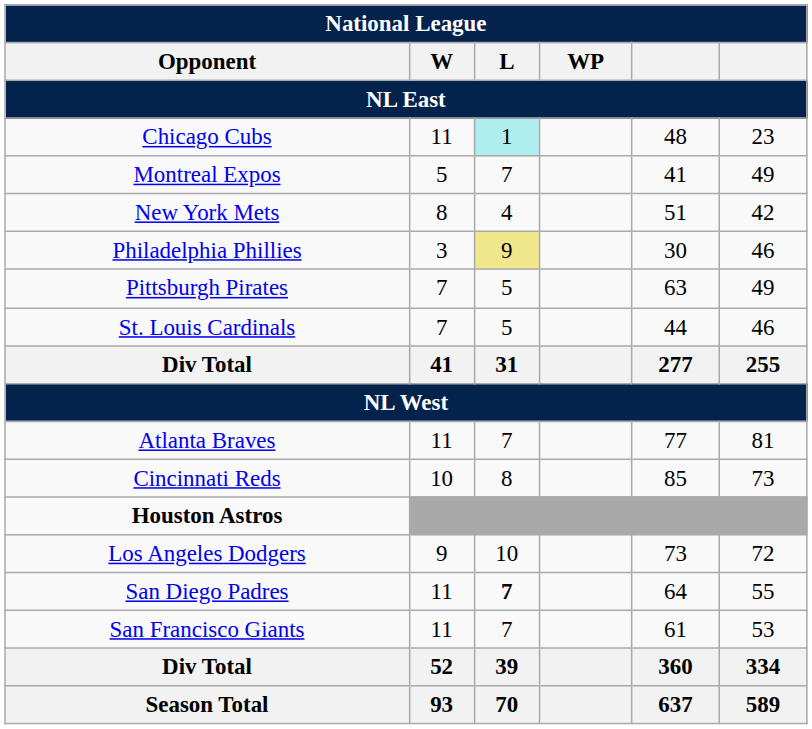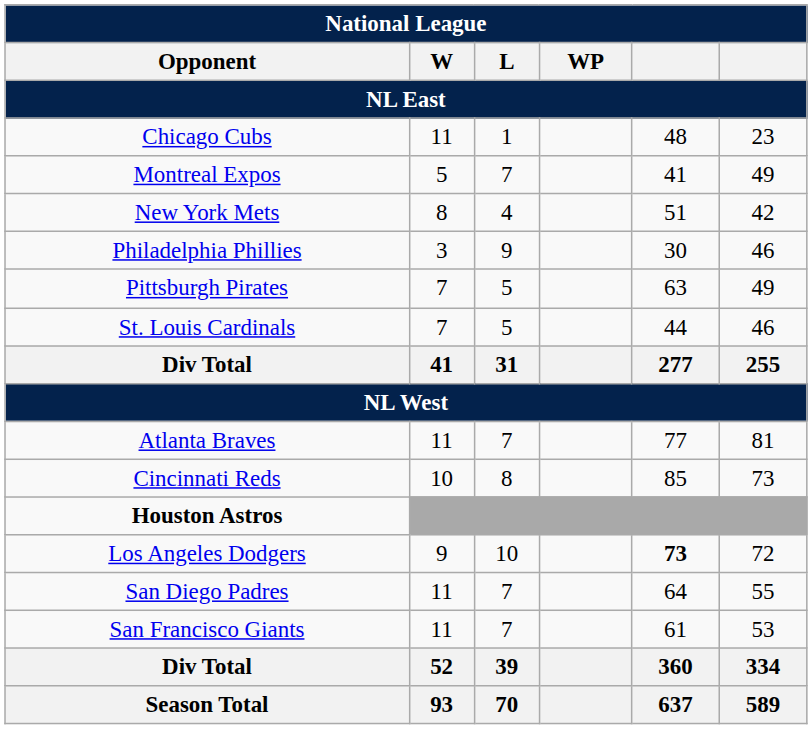(507, 137) paleturquoise background -> (507, 137) no background
(507, 250) khaki background -> (507, 250) no background
(676, 553) normal -> (676, 553) bold
(507, 591) bold -> (507, 591) normal
